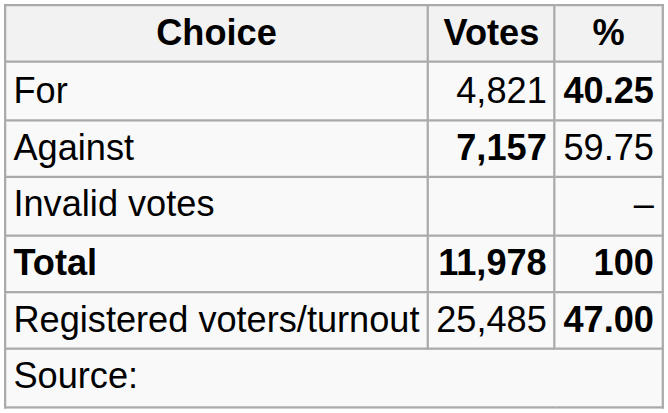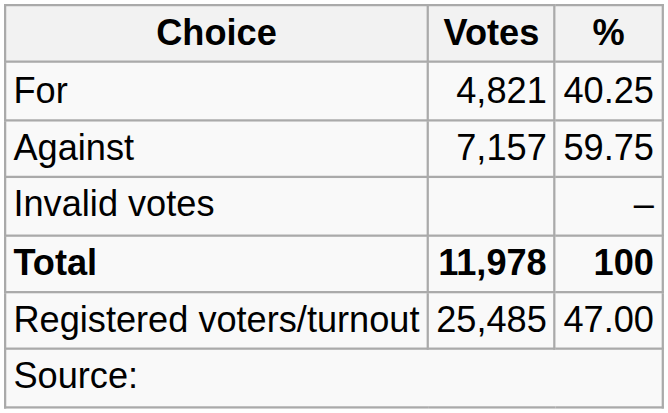(609, 90) bold -> (609, 90) normal
(502, 147) bold -> (502, 147) normal
(609, 319) bold -> (609, 319) normal
